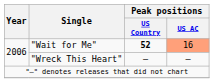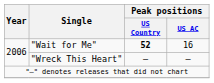(188, 45) lightsalmon background -> (188, 45) no background
